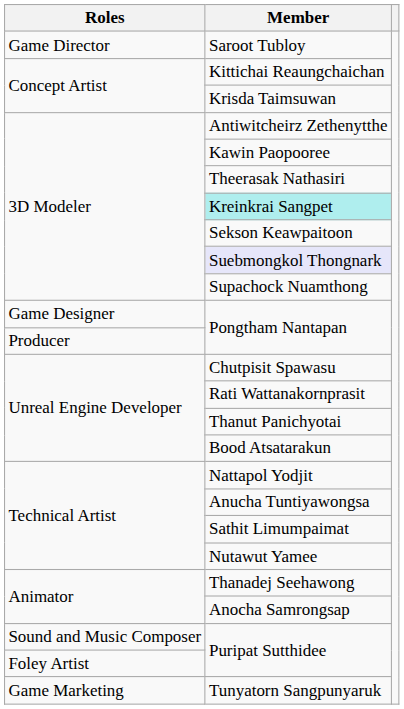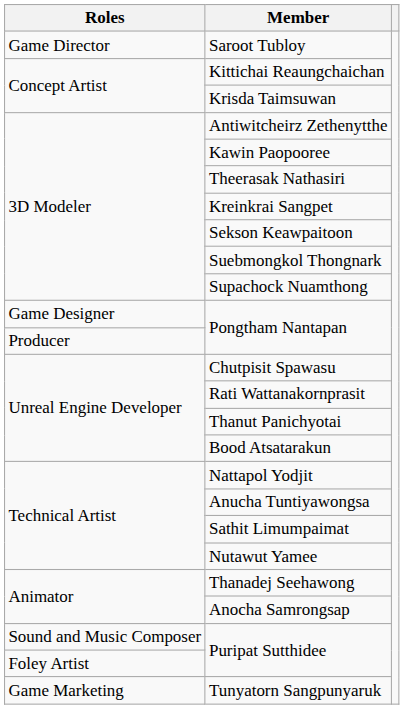(271, 206) paleturquoise background -> (271, 206) no background
(295, 260) lavender background -> (295, 260) no background
